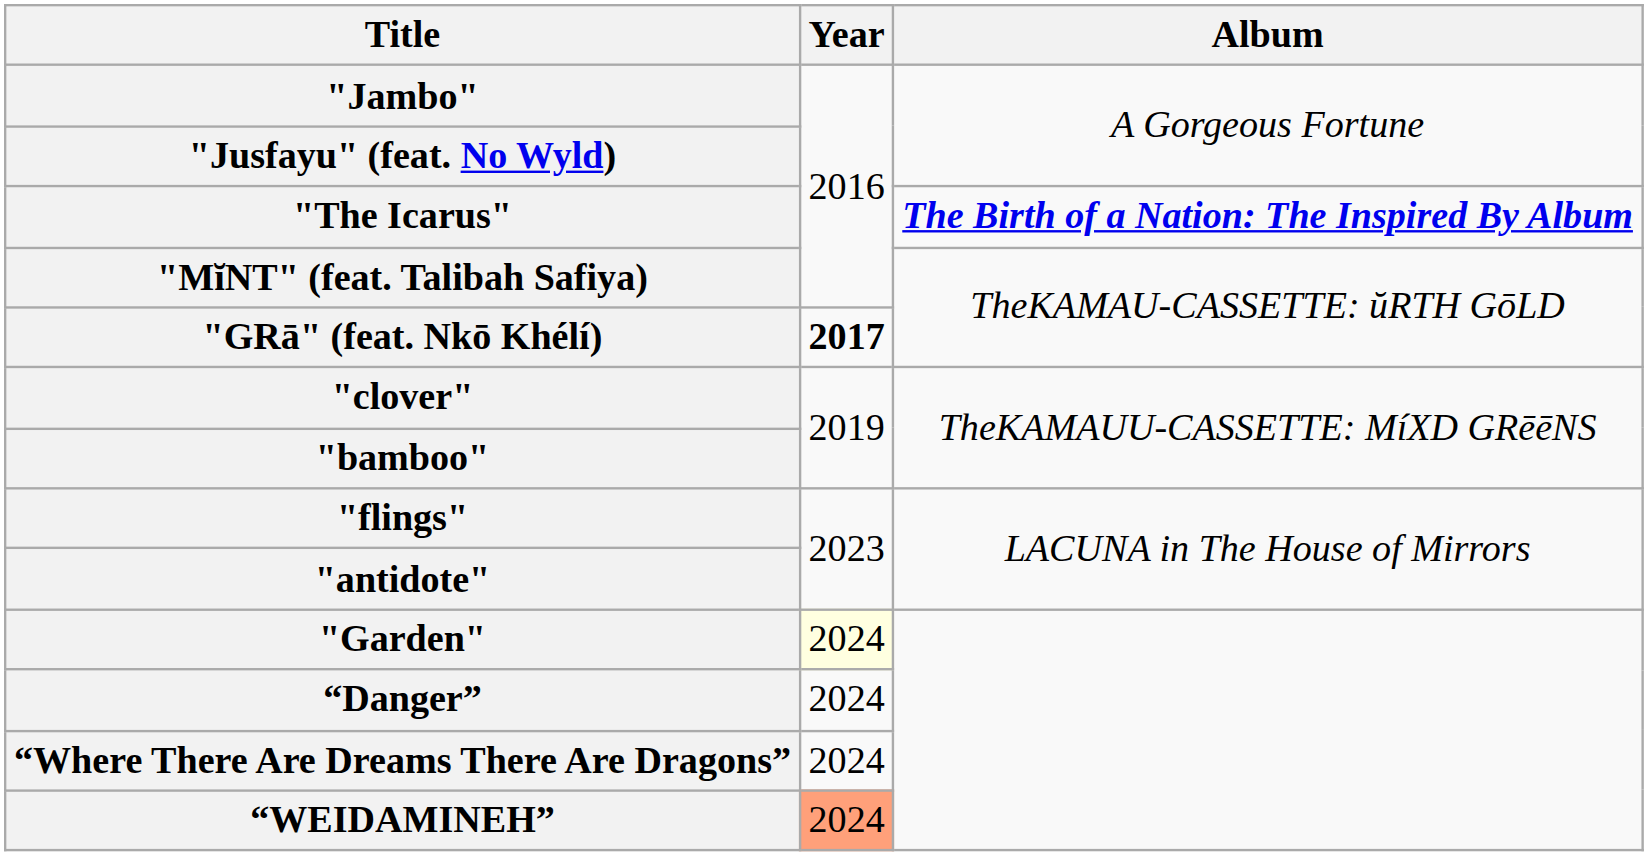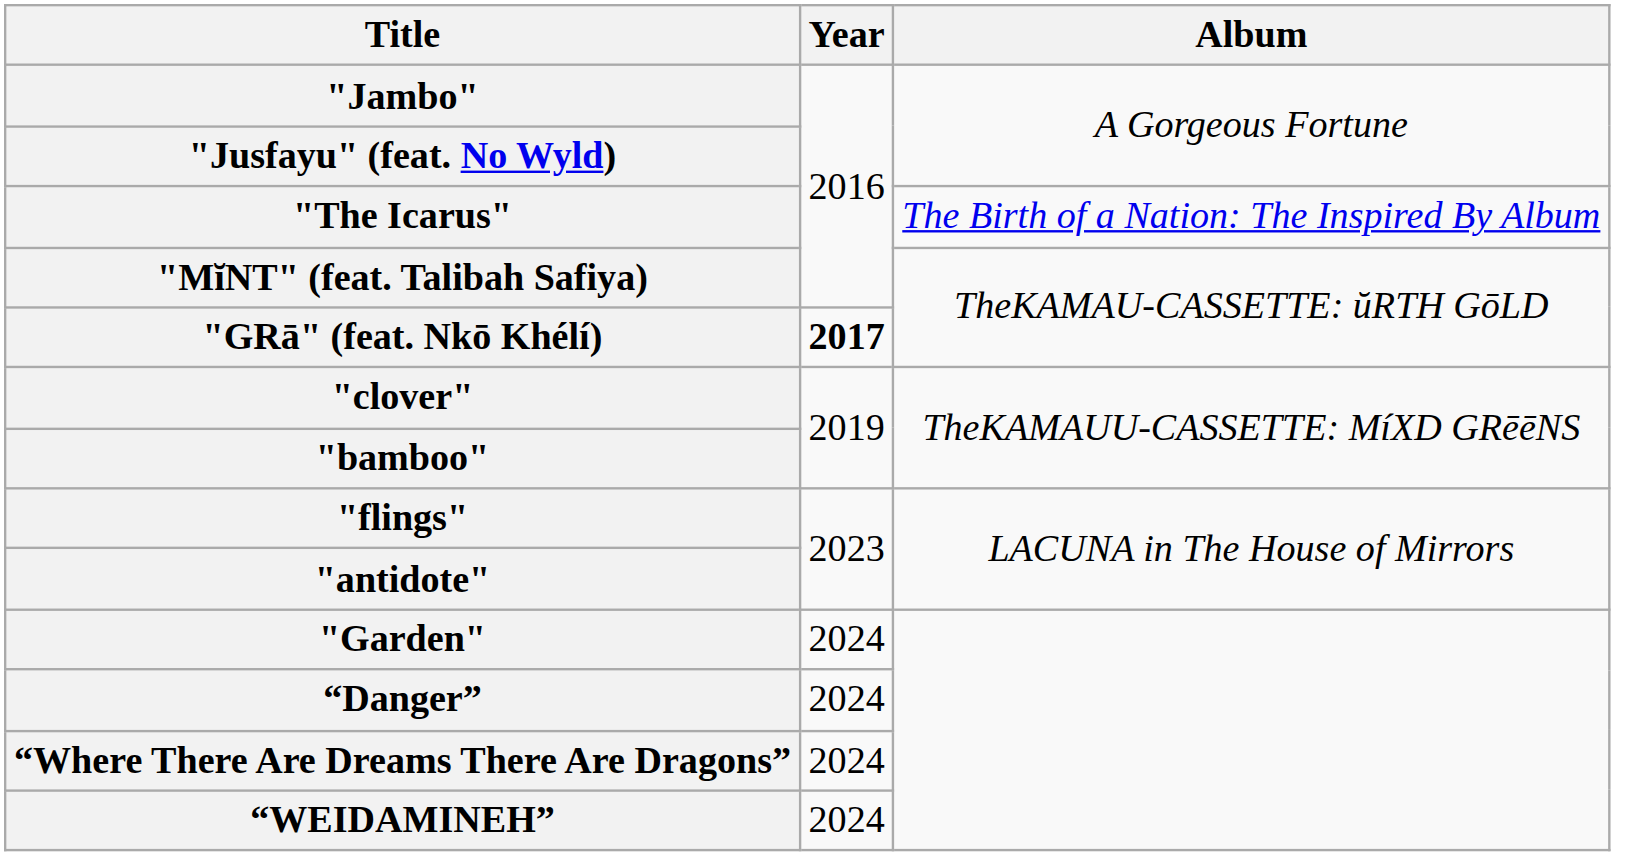(1268, 215) bold -> (1251, 215) normal
(847, 638) lightyellow background -> (847, 638) no background
(847, 819) lightsalmon background -> (847, 819) no background
